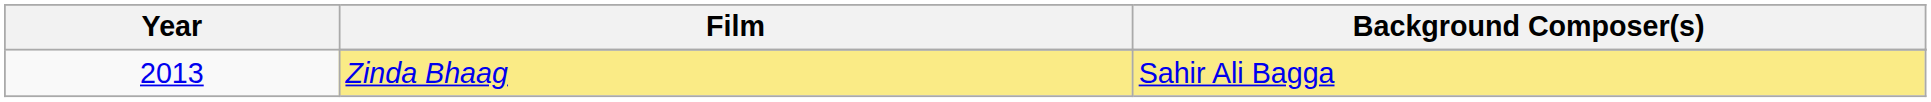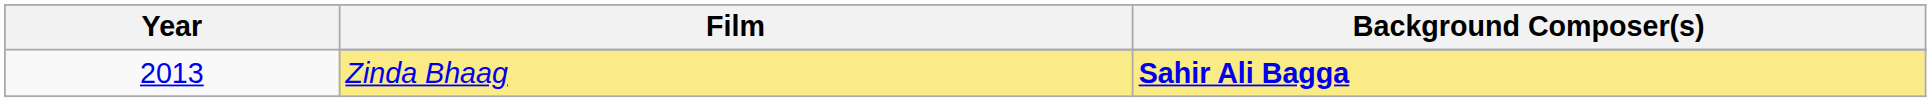(1237, 72) normal -> (1244, 72) bold
